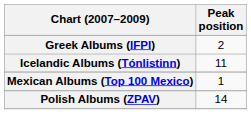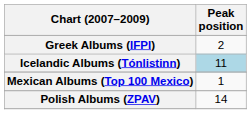(221, 63) no background -> (221, 63) lightblue background
